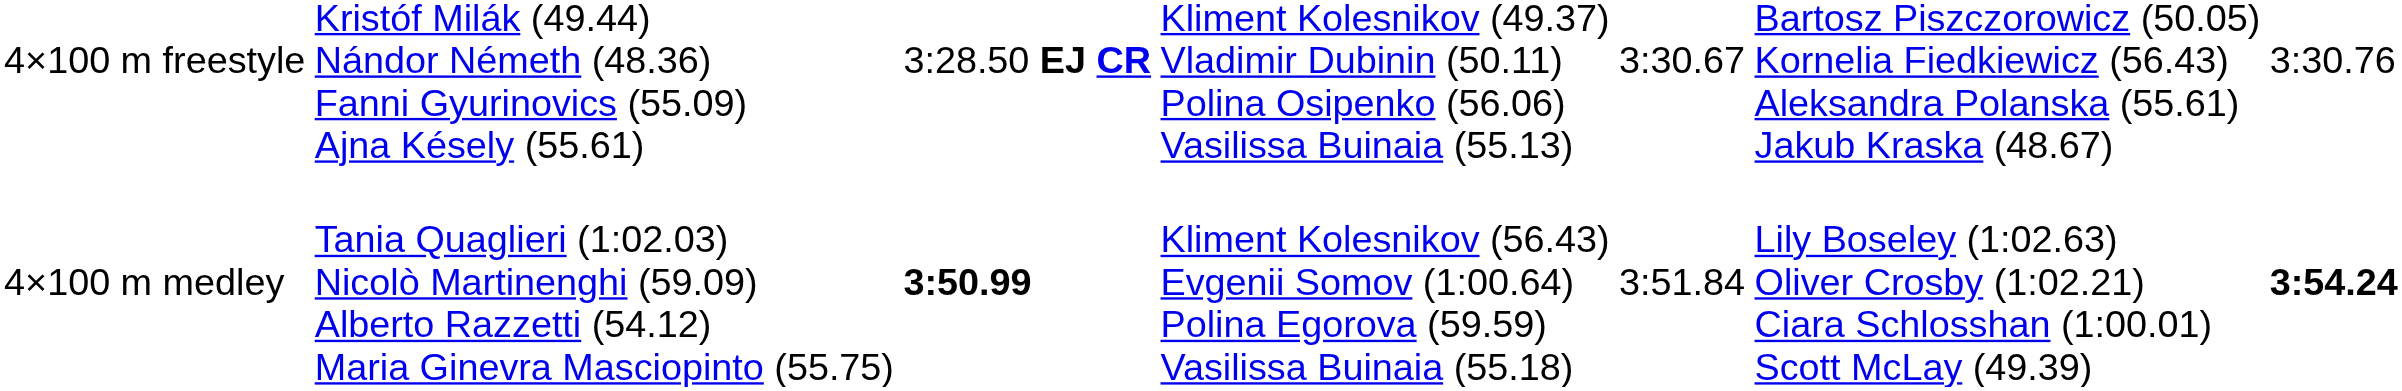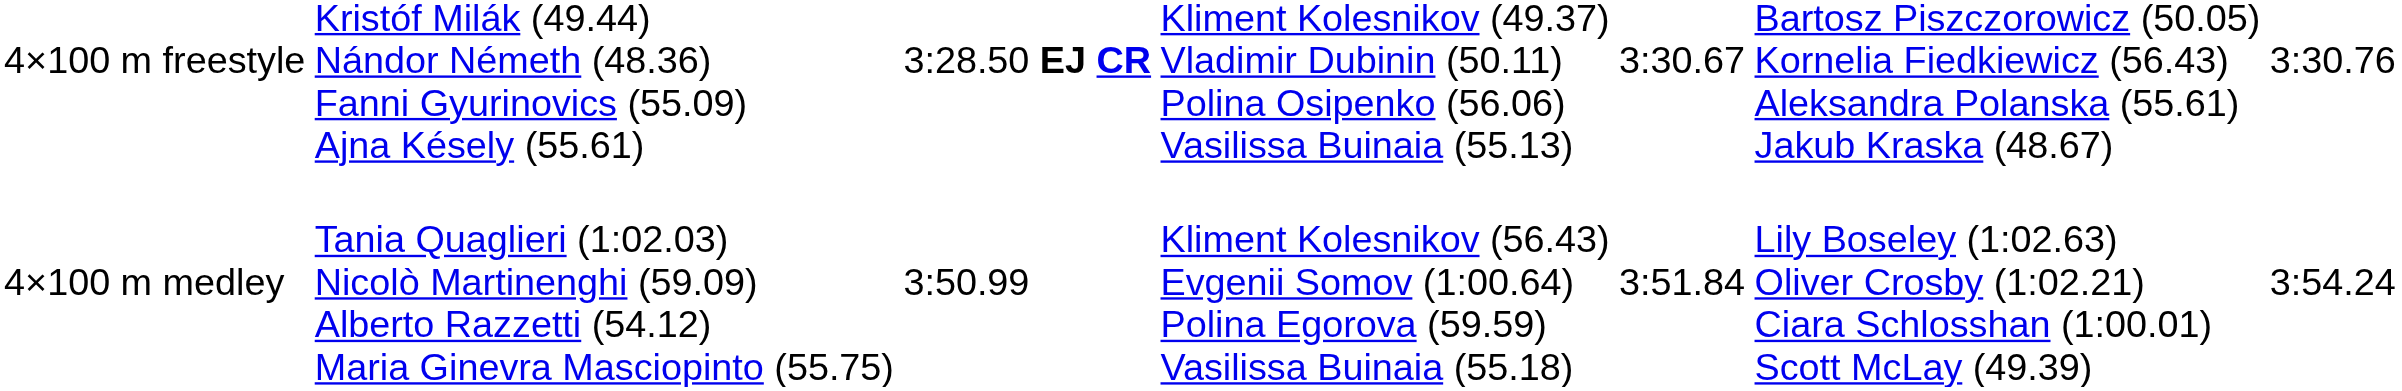(967, 282) bold -> (966, 282) normal
(2334, 282) bold -> (2333, 282) normal
